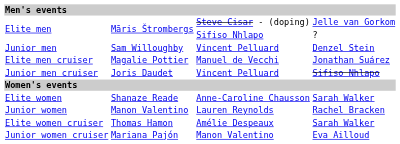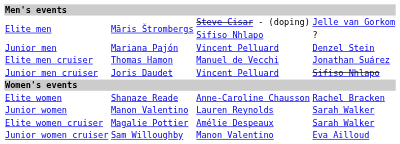(147, 48) Sam Willoughby -> (145, 48) Mariana Pajón
(150, 60) Magalie Pottier -> (142, 60) Thomas Hamon
(344, 98) Sarah Walker -> (349, 98) Rachel Bracken
(349, 110) Rachel Bracken -> (344, 110) Sarah Walker
(142, 123) Thomas Hamon -> (150, 123) Magalie Pottier
(145, 135) Mariana Pajón -> (147, 135) Sam Willoughby
